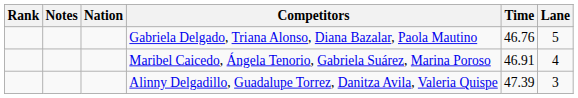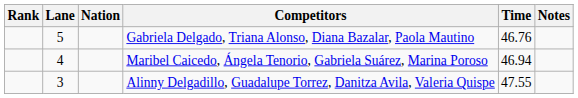columns swapped: (555, 15) <-> (62, 15)
(519, 60) 46.91 -> (516, 60) 46.94
(519, 82) 47.39 -> (516, 82) 47.55
